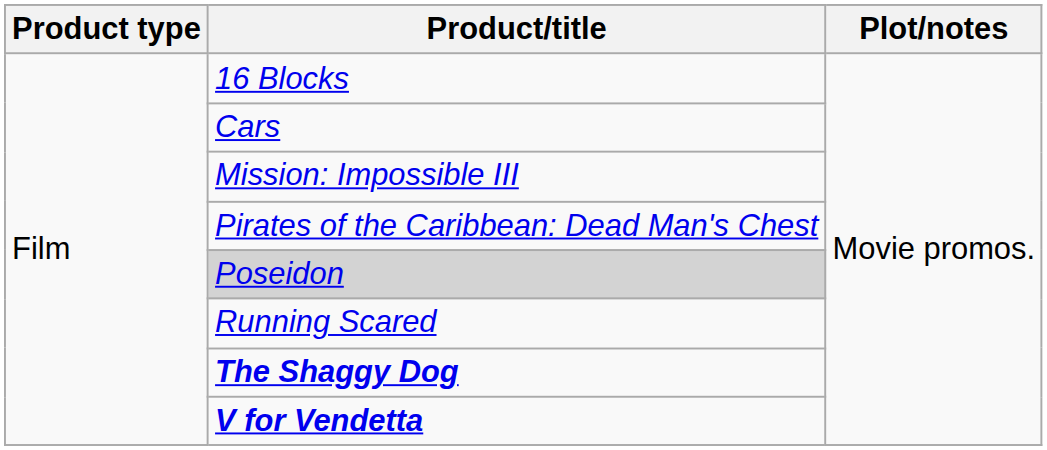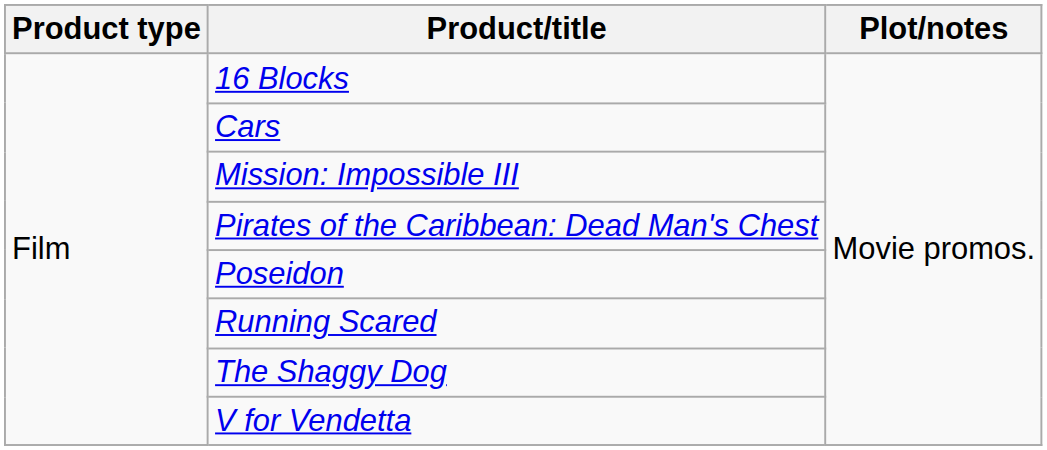(279, 273) lightgrey background -> (279, 273) no background
(337, 371) bold -> (331, 371) normal
(319, 420) bold -> (313, 420) normal
